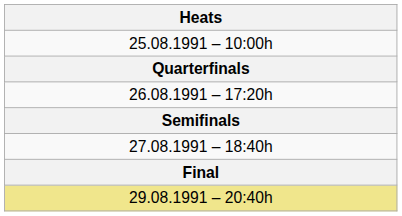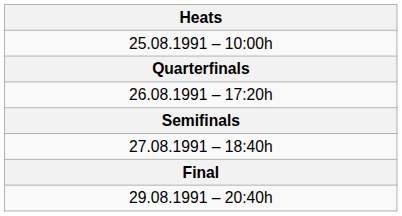(201, 197) khaki background -> (201, 197) no background
